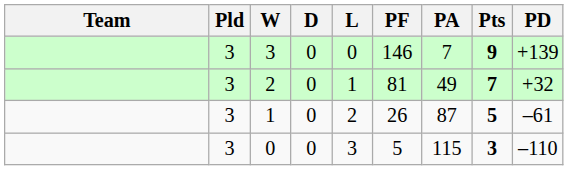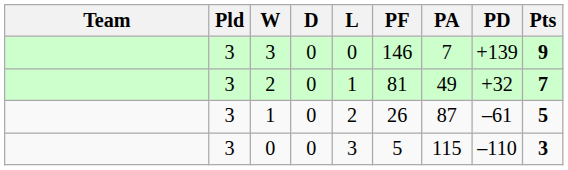columns swapped: (538, 20) <-> (492, 20)
